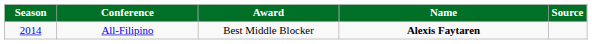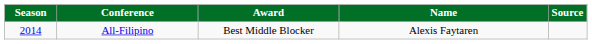(443, 30) bold -> (443, 30) normal
